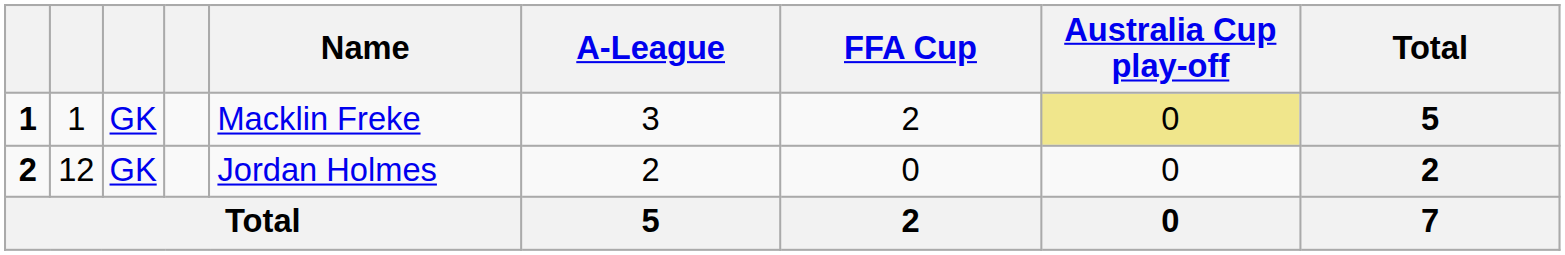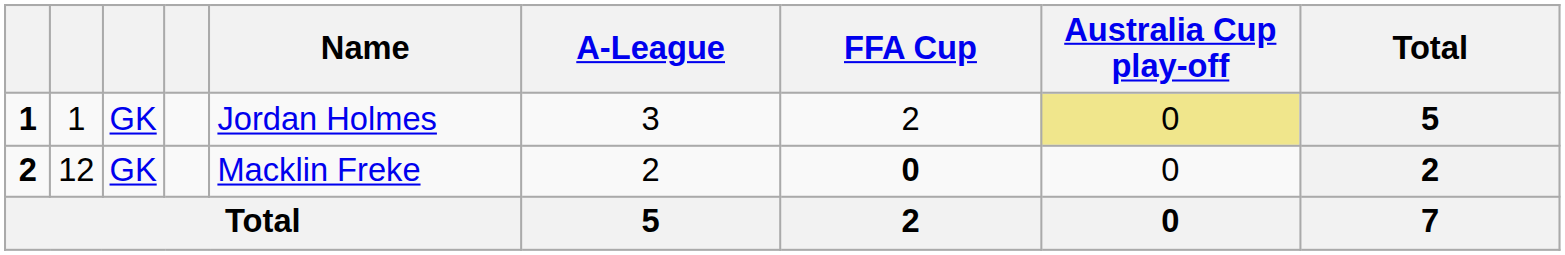(319, 118) Macklin Freke -> (327, 118) Jordan Holmes
(327, 170) Jordan Holmes -> (319, 170) Macklin Freke
(910, 170) normal -> (910, 170) bold
